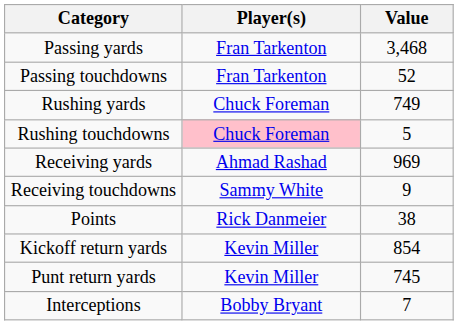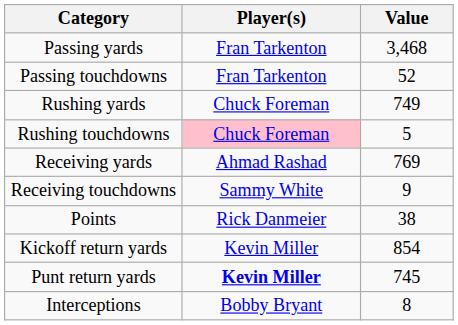(407, 162) 969 -> (407, 162) 769
(271, 276) normal -> (271, 276) bold
(407, 305) 7 -> (407, 305) 8
